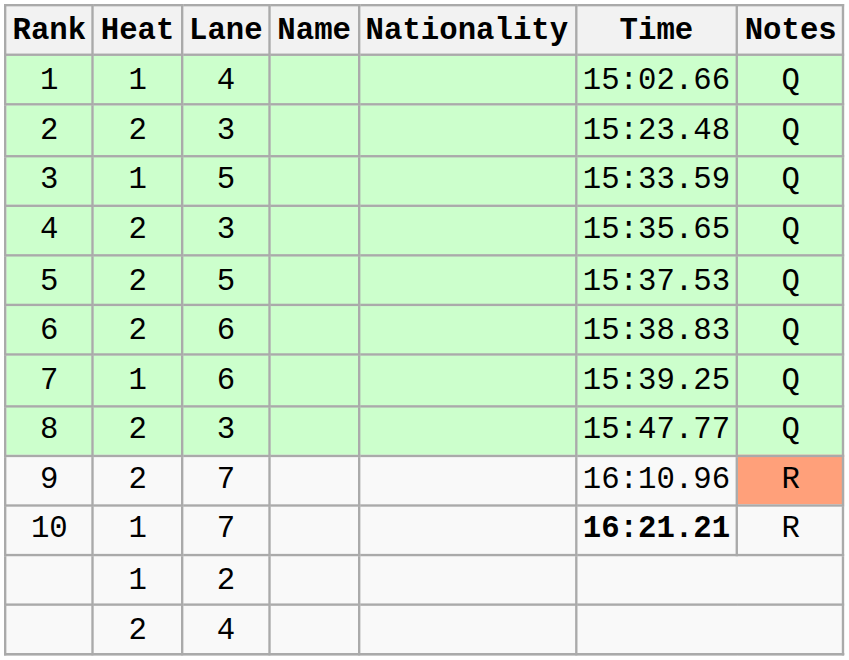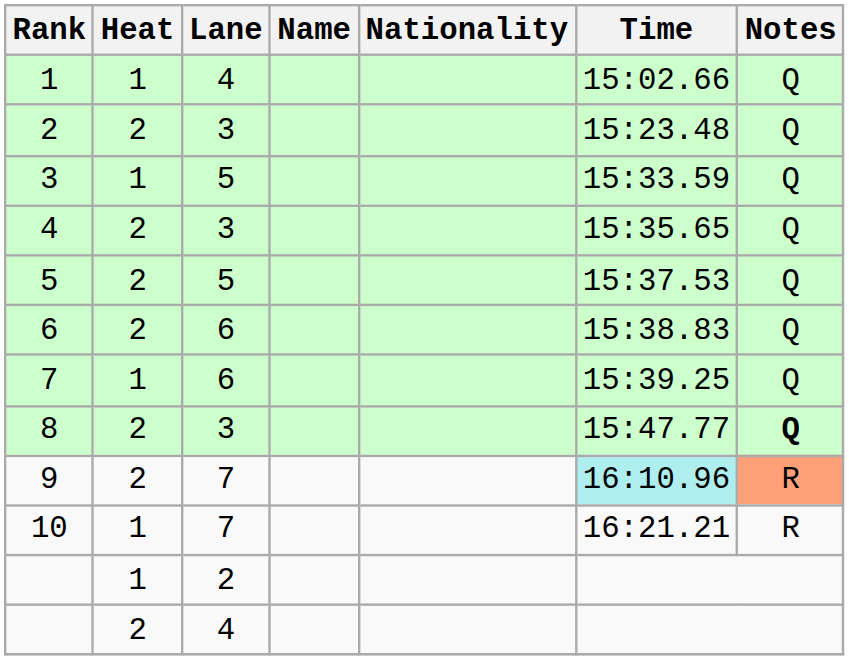(791, 430) normal -> (791, 430) bold
(656, 480) no background -> (656, 480) paleturquoise background
(656, 530) bold -> (656, 530) normal
